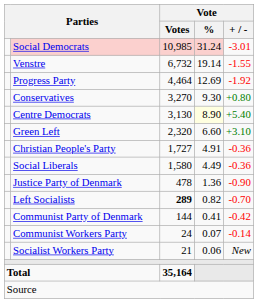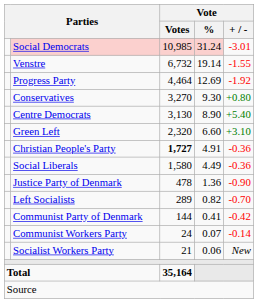(212, 115) lightyellow background -> (212, 115) no background
(180, 149) normal -> (180, 149) bold
(184, 200) bold -> (184, 200) normal
